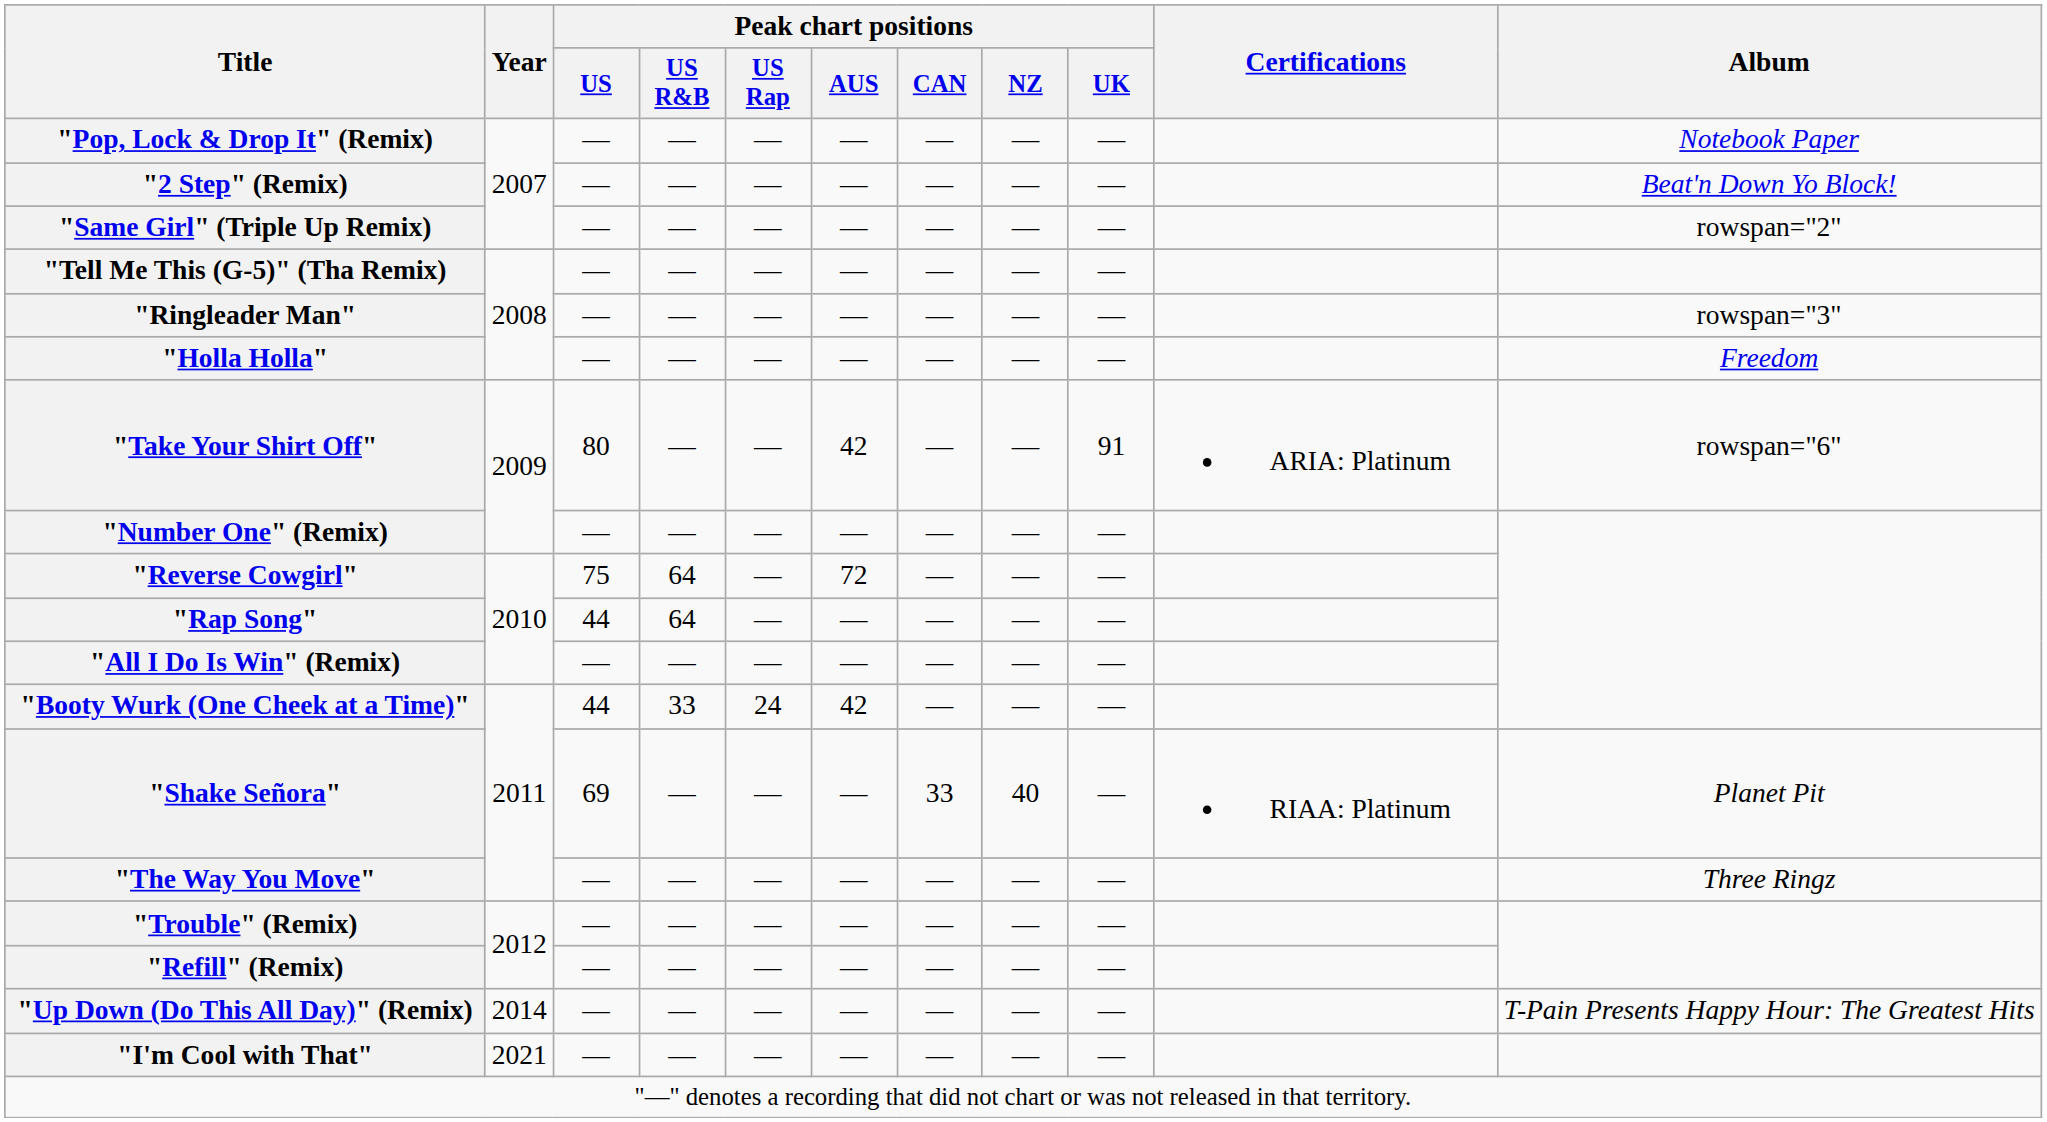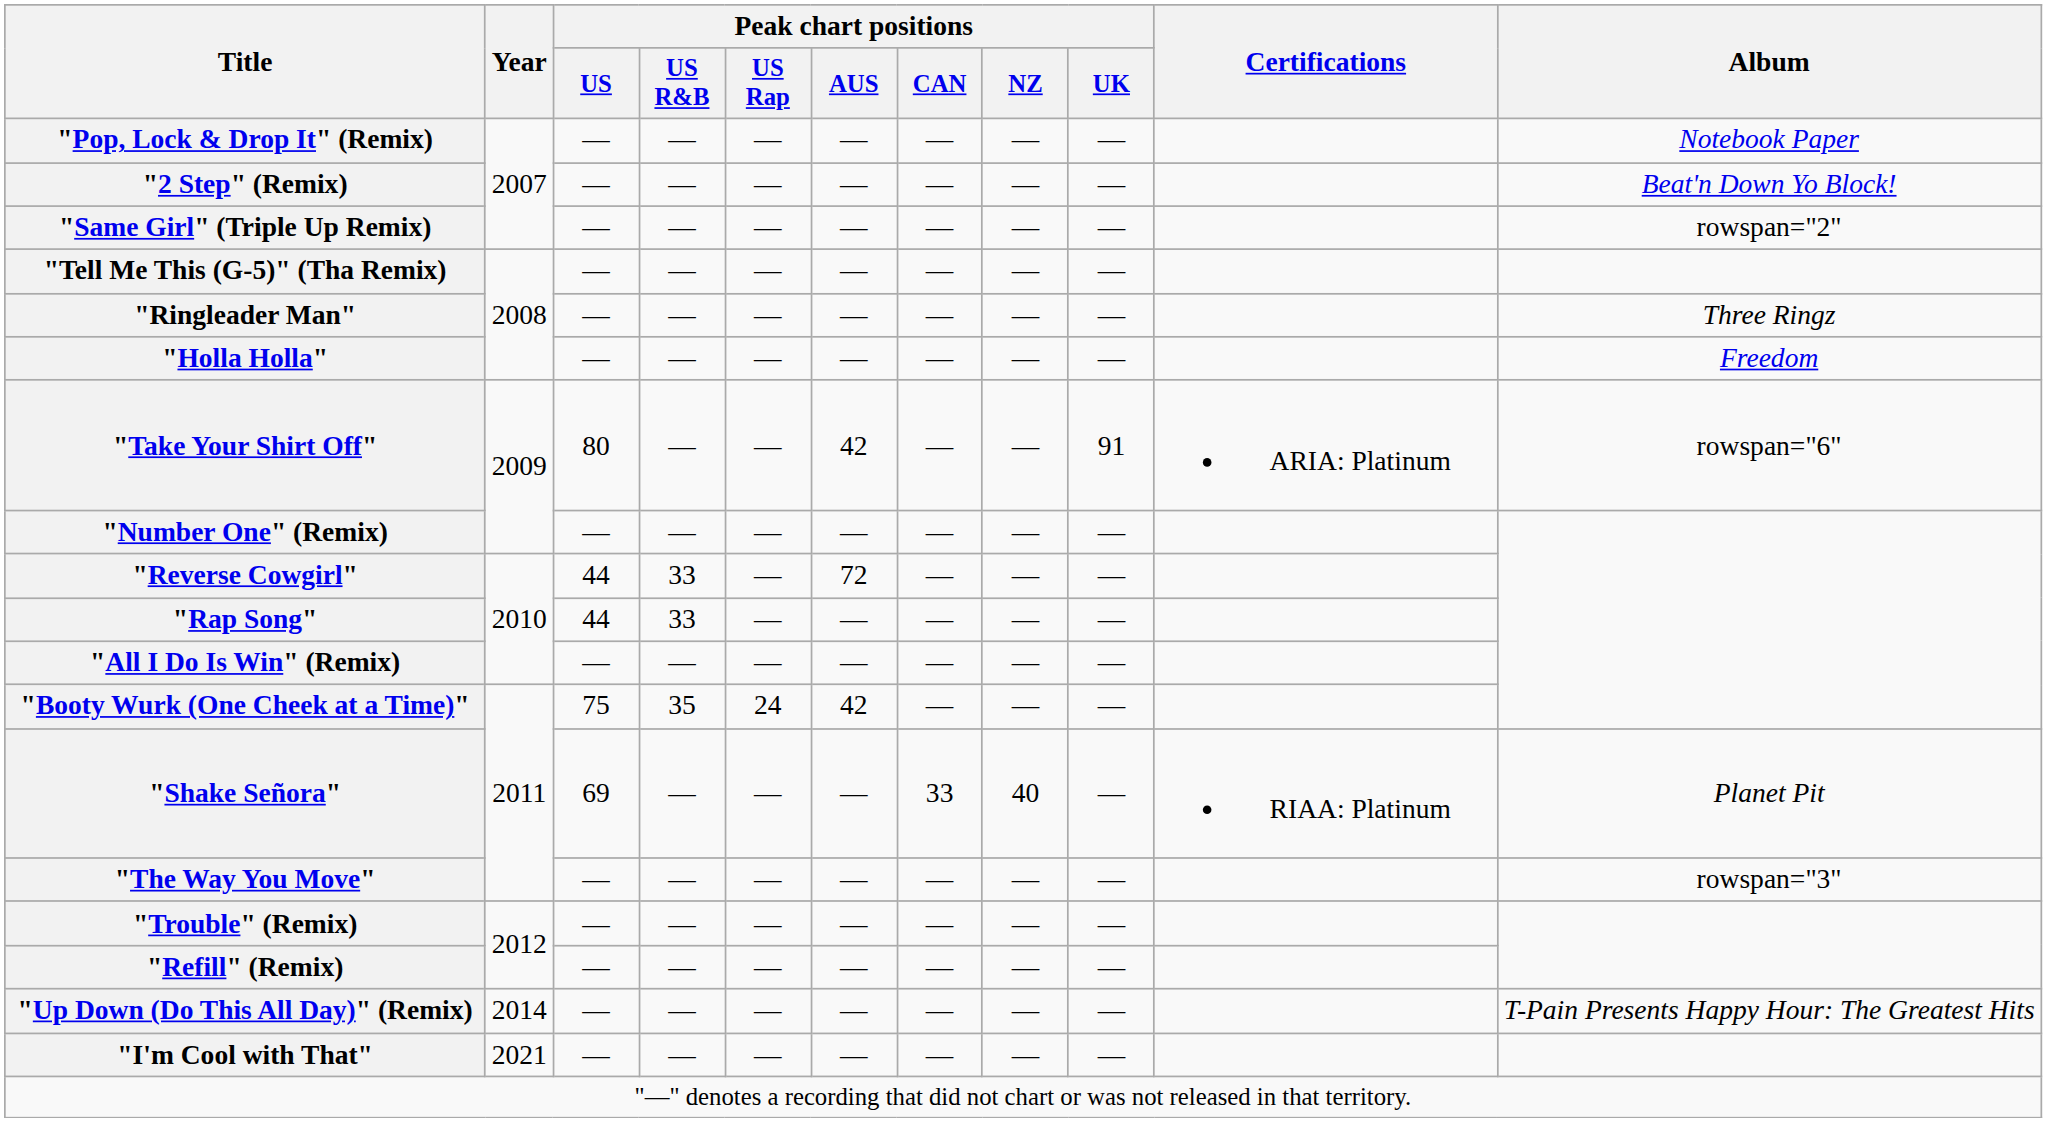(1769, 314) rowspan="3" -> (1769, 314) Three Ringz
(596, 575) 75 -> (596, 575) 44
(682, 575) 64 -> (682, 575) 33
(682, 618) 64 -> (682, 618) 33
(596, 706) 44 -> (596, 706) 75
(682, 706) 33 -> (682, 706) 35
(1769, 879) Three Ringz -> (1769, 879) rowspan="3"
